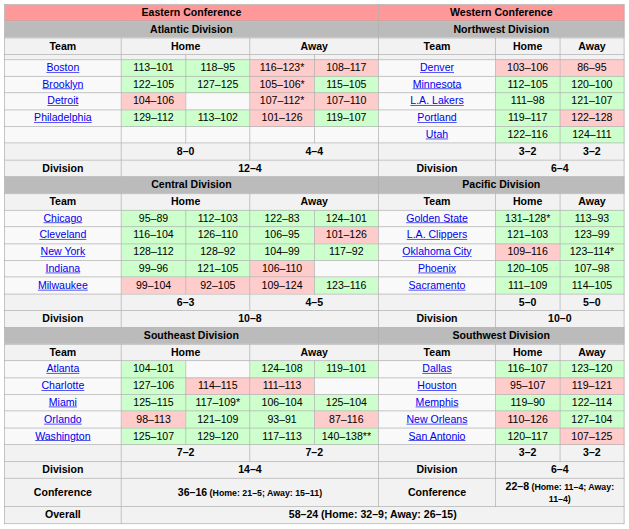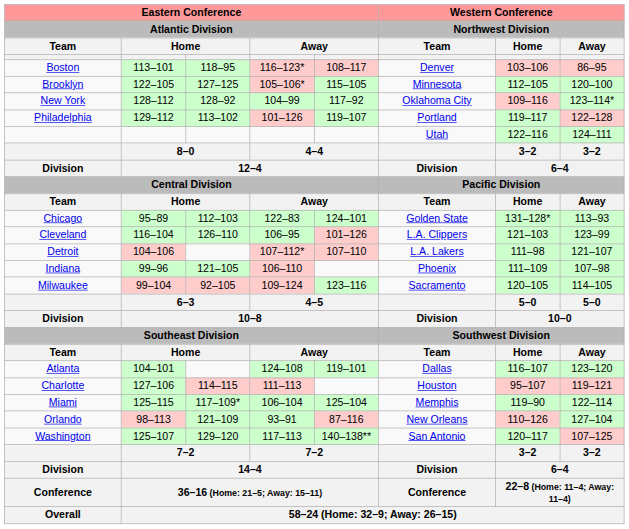rows swapped: (63, 252) <-> (63, 101)
(528, 268) 120–105 -> (528, 268) 111–109
(528, 285) 111–109 -> (528, 285) 120–105
